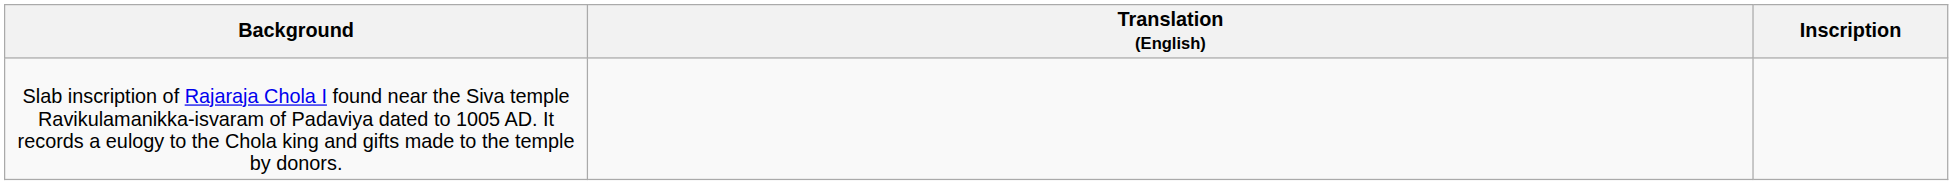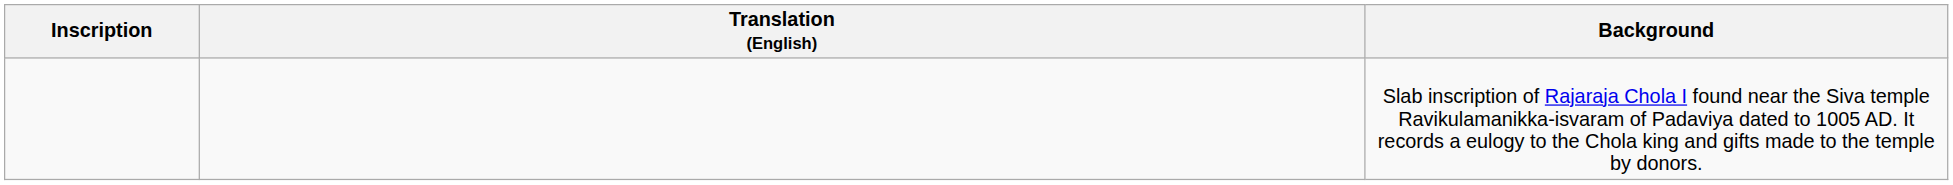columns swapped: (296, 31) <-> (1851, 31)
